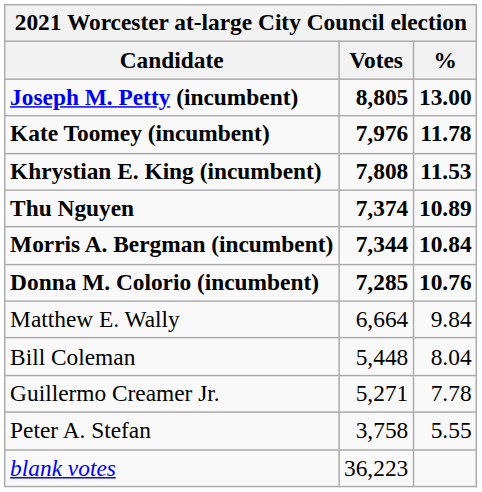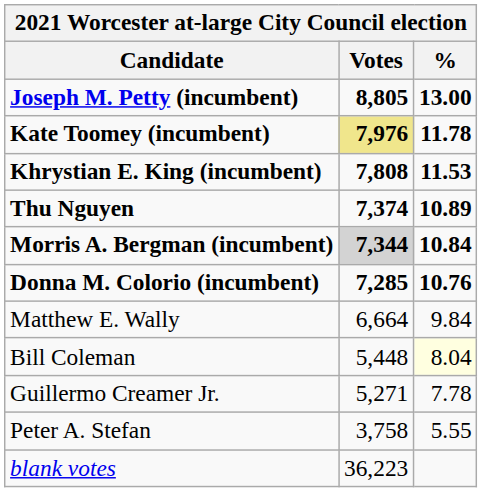(382, 134) no background -> (382, 134) khaki background
(382, 245) no background -> (382, 245) lightgrey background
(451, 356) no background -> (451, 356) lightyellow background
